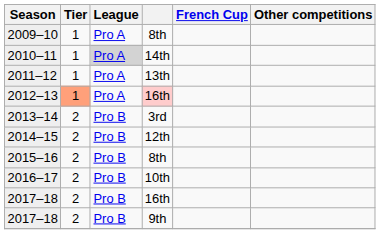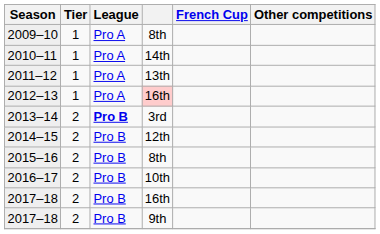(109, 55) lightgrey background -> (109, 55) no background
(76, 96) lightsalmon background -> (76, 96) no background
(110, 116) normal -> (111, 116) bold
